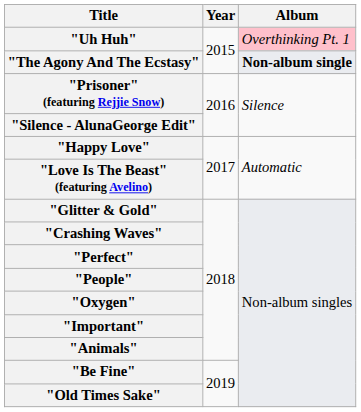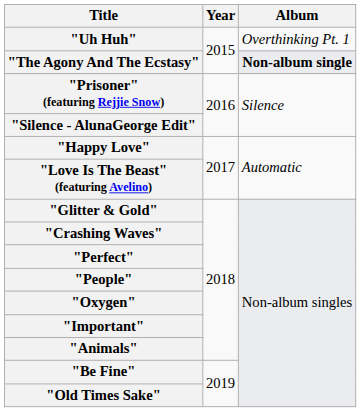(296, 39) pink background -> (296, 39) no background
